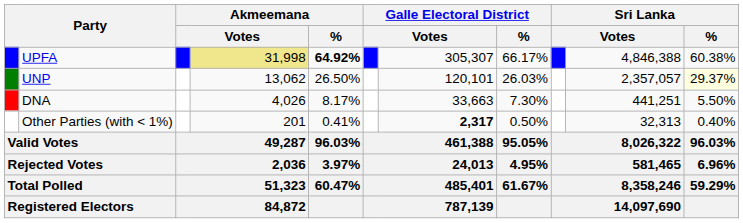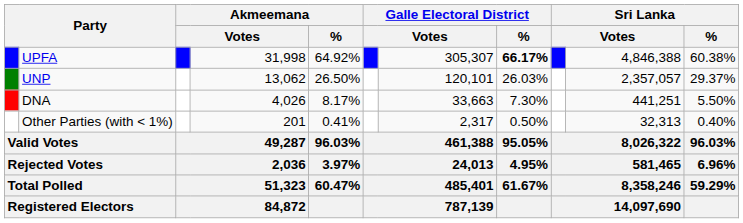(285, 57) khaki background -> (285, 57) no background
(337, 57) bold -> (337, 57) normal
(525, 57) normal -> (525, 57) bold
(713, 79) lightyellow background -> (713, 79) no background
(477, 121) bold -> (477, 121) normal
